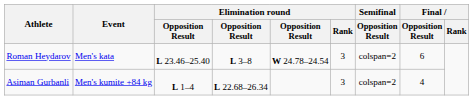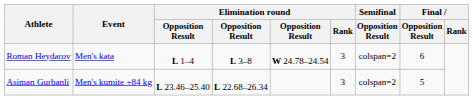(183, 62) L 23.46–25.40 -> (183, 62) L 1–4
(183, 87) L 1–4 -> (183, 87) L 23.46–25.40
(422, 82) 4 -> (422, 82) 5
